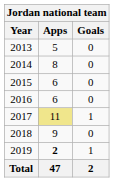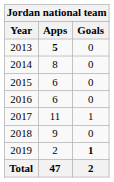(55, 47) normal -> (55, 47) bold
(55, 116) khaki background -> (55, 116) no background
(55, 151) bold -> (55, 151) normal
(91, 151) normal -> (91, 151) bold
